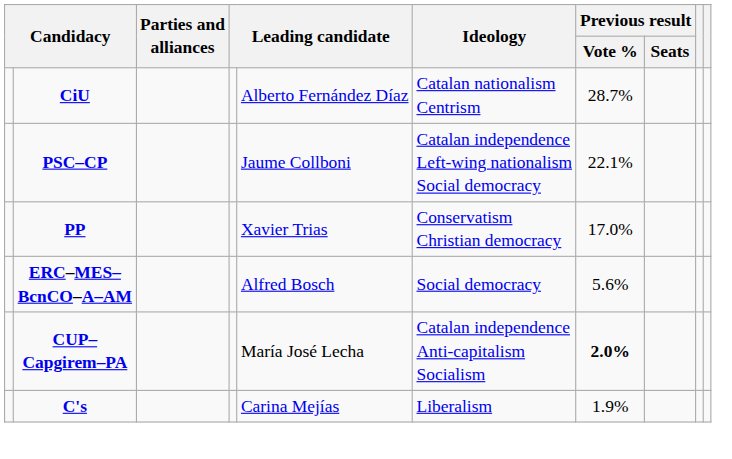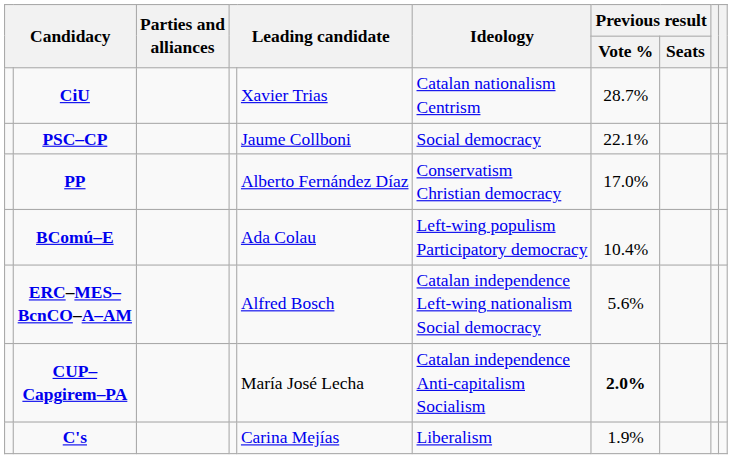(325, 95) Alberto Fernández Díaz -> (284, 95) Xavier Trias
(494, 162) Catalan independence Left-wing nationalism Social democracy -> (479, 138) Social democracy
(284, 229) Xavier Trias -> (325, 182) Alberto Fernández Díaz
+ row: (75, 237)
(479, 284) Social democracy -> (494, 304) Catalan independence Left-wing nationalism Social democracy
